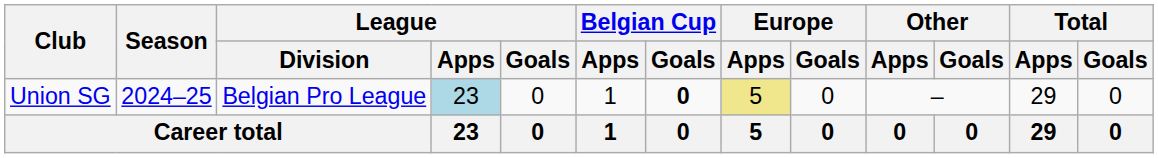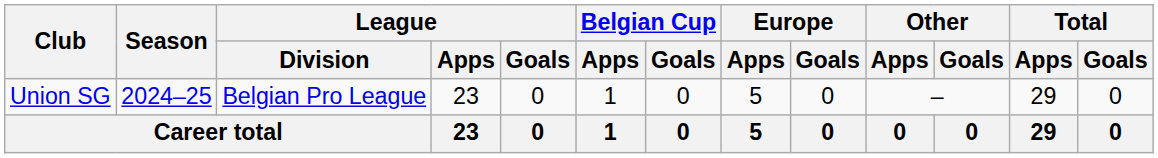(466, 96) lightblue background -> (466, 96) no background
(683, 96) bold -> (683, 96) normal
(756, 96) khaki background -> (756, 96) no background
